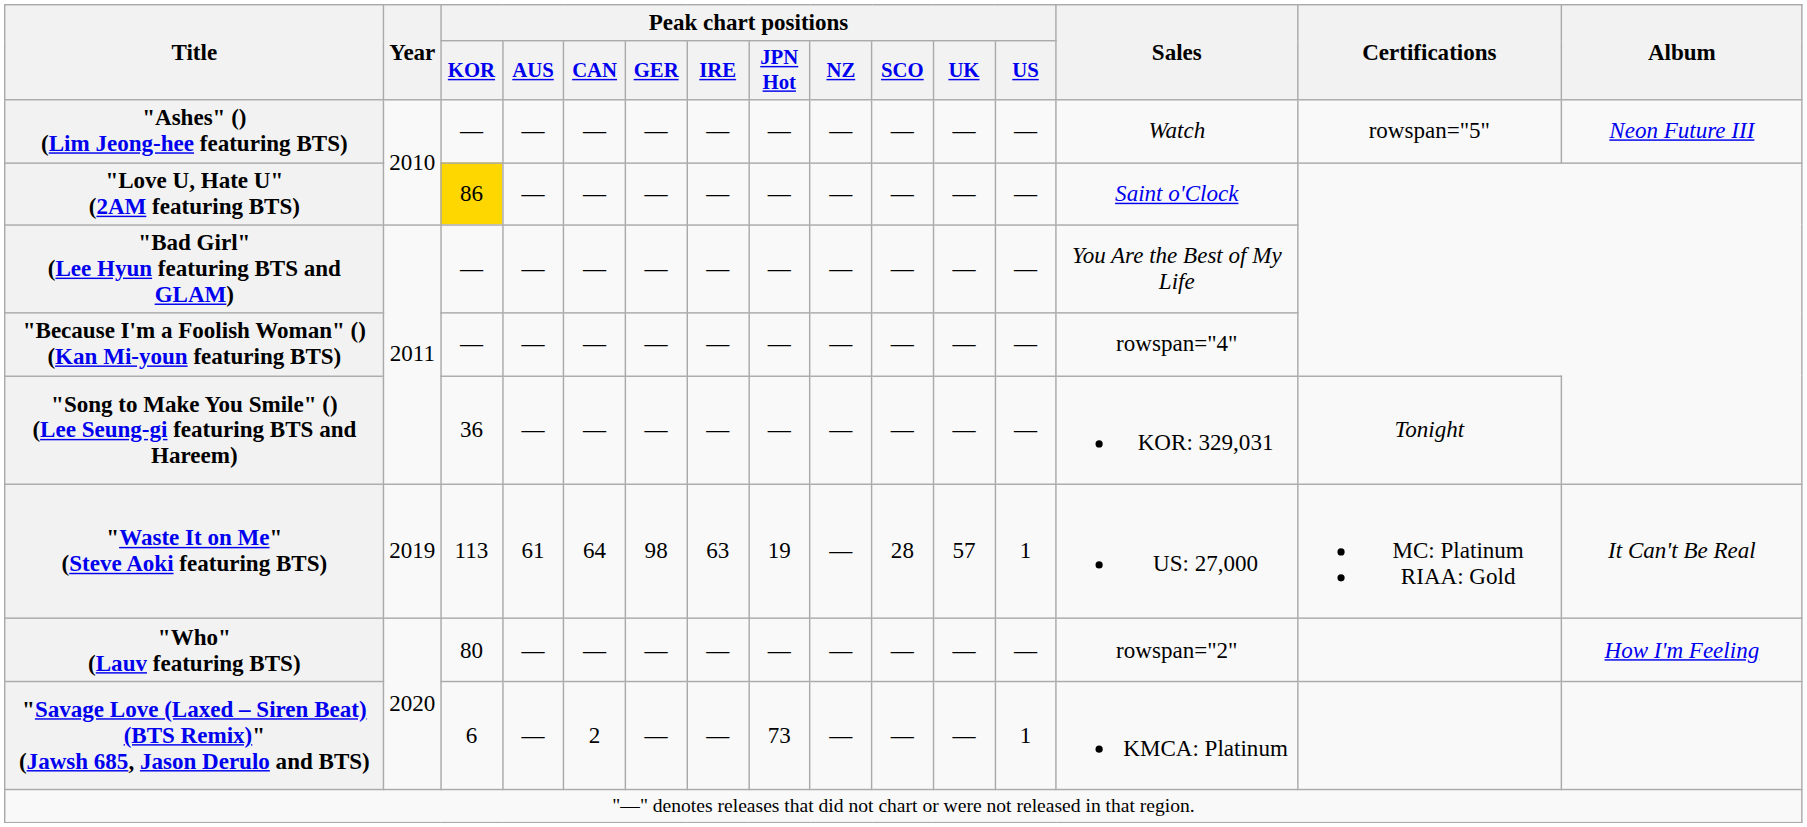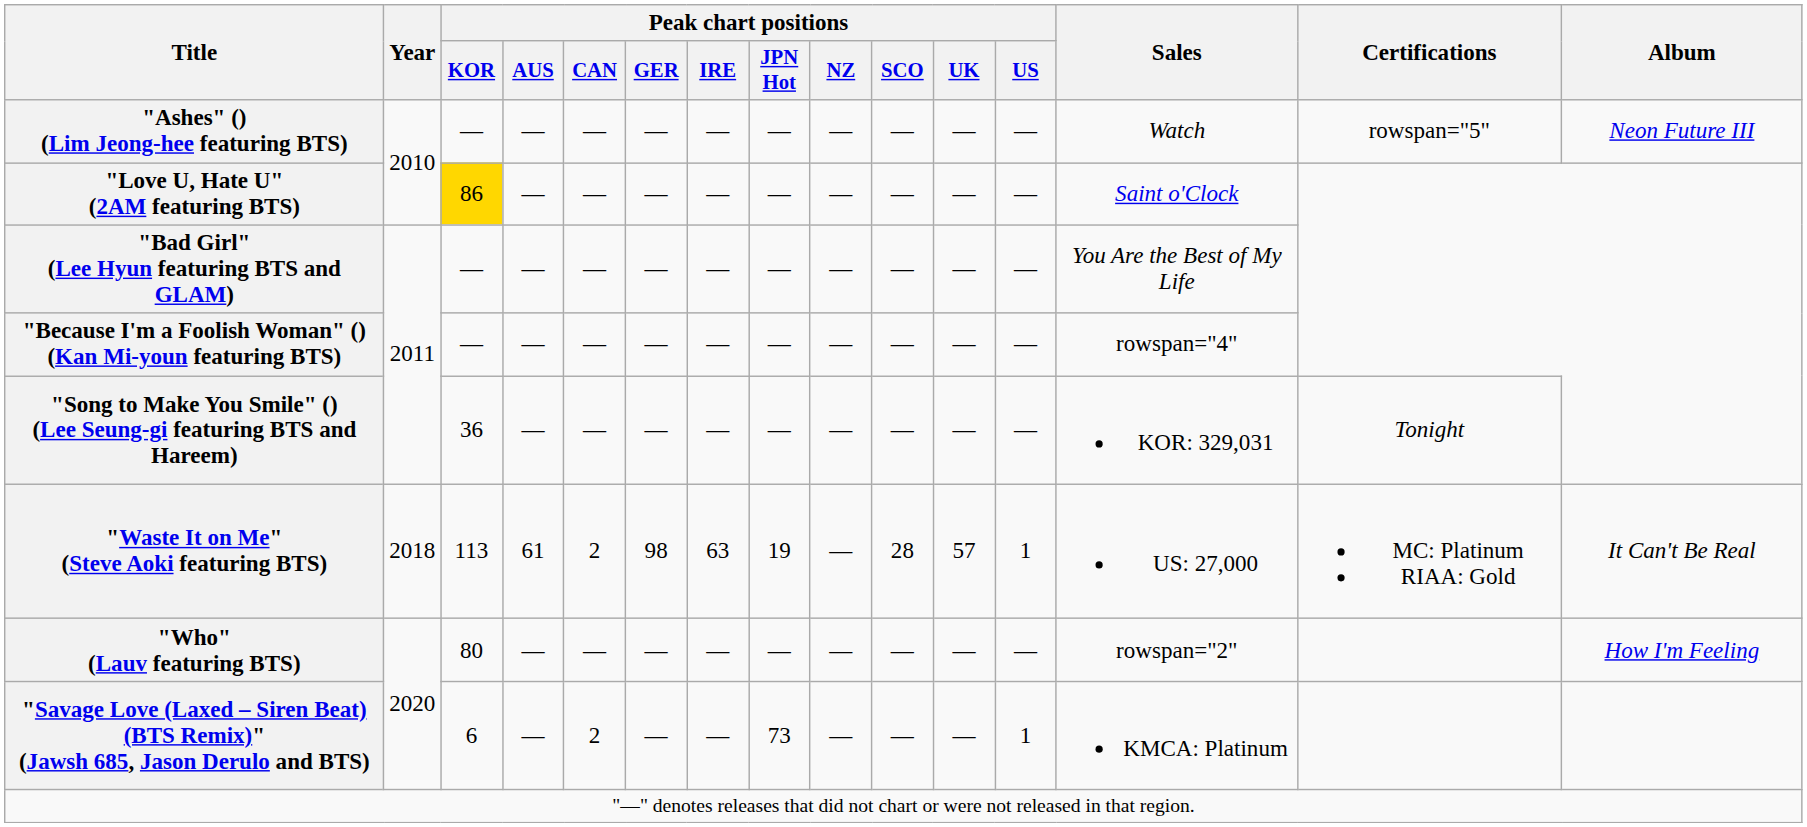(412, 551) 2019 -> (412, 551) 2018
(595, 551) 64 -> (595, 551) 2
